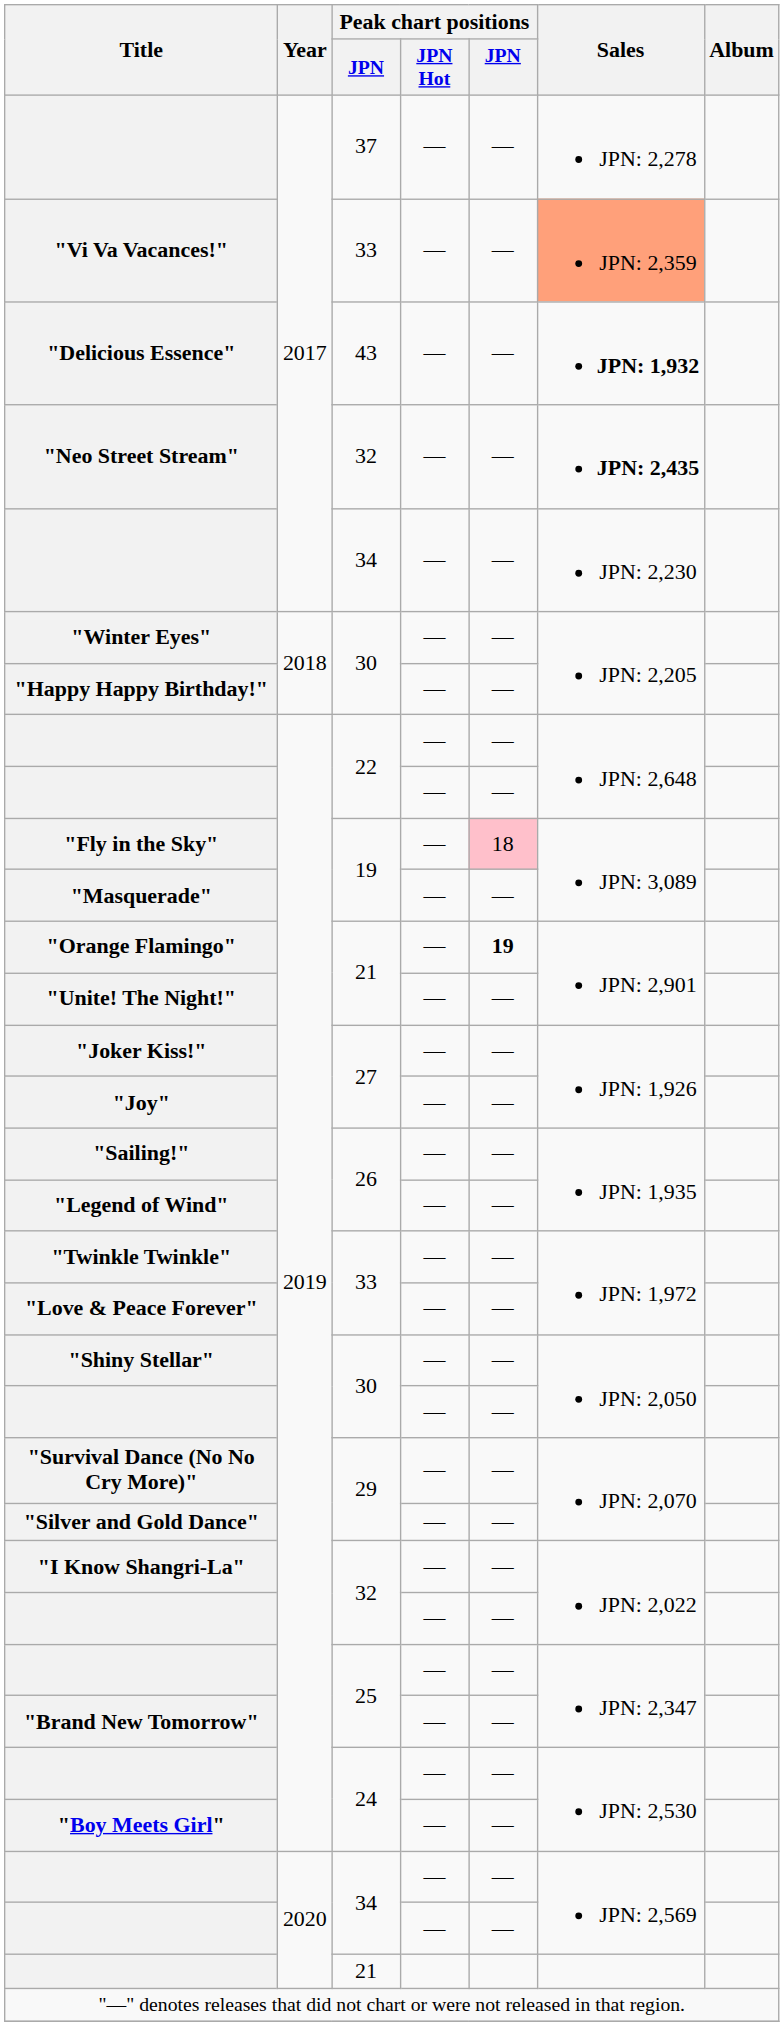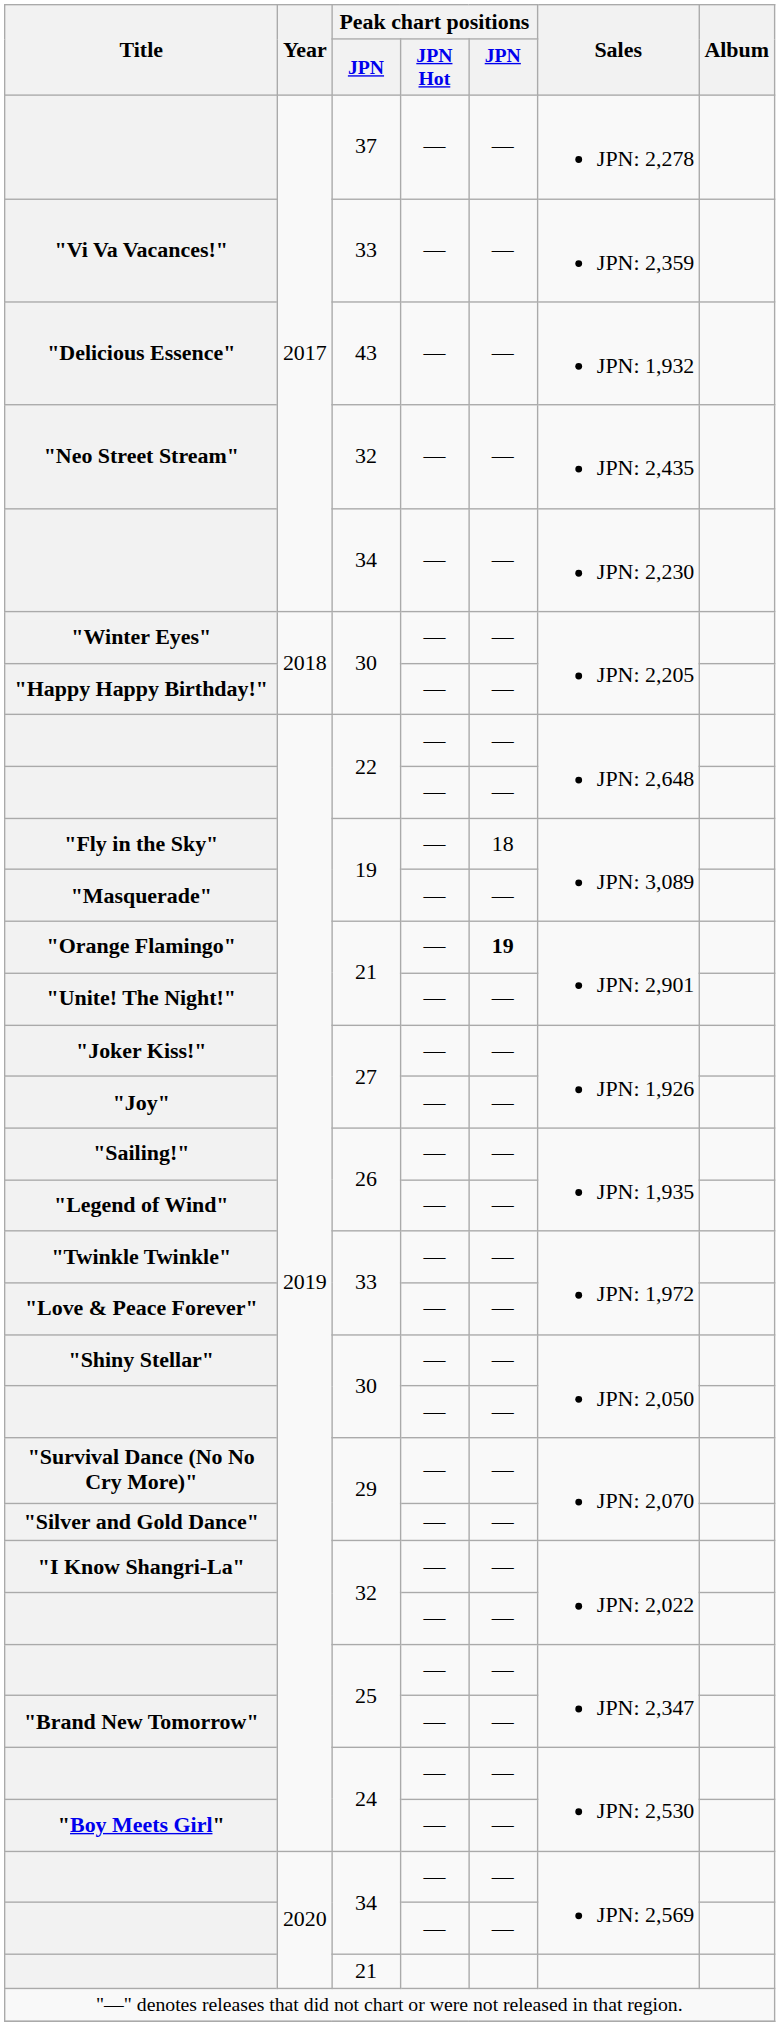(621, 263) lightsalmon background -> (618, 263) no background
(621, 366) bold -> (618, 366) normal
(621, 469) bold -> (618, 469) normal
(503, 843) pink background -> (503, 843) no background
